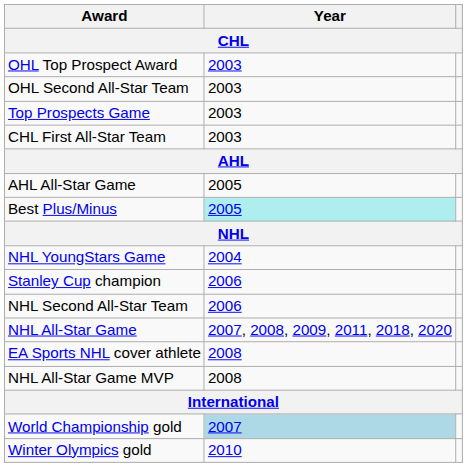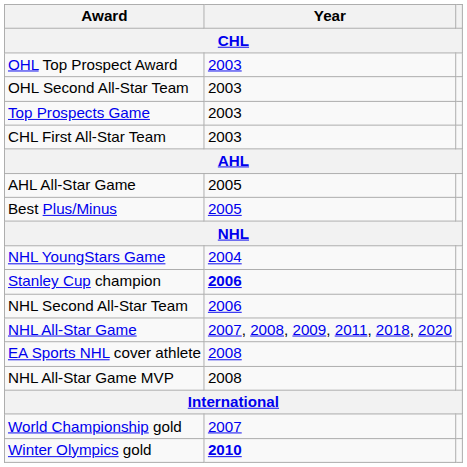(225, 209) paleturquoise background -> (225, 209) no background
(225, 281) normal -> (225, 281) bold
(225, 426) lightblue background -> (225, 426) no background
(225, 450) normal -> (225, 450) bold
